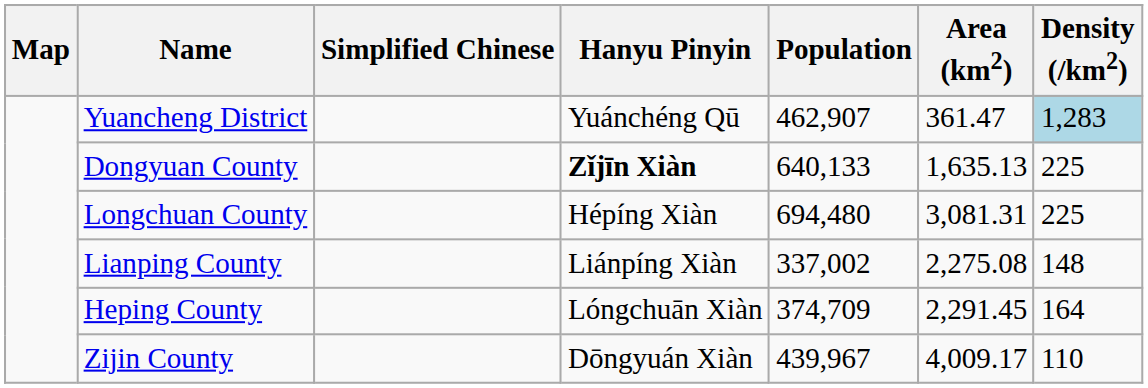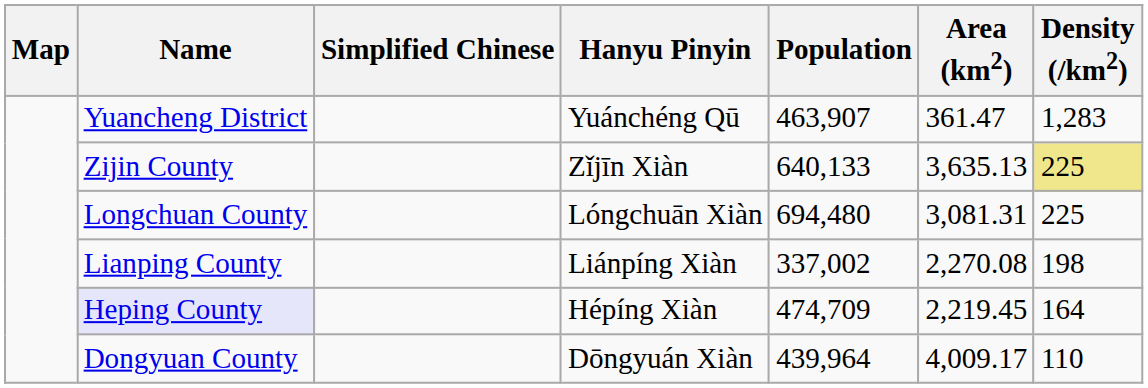(823, 118) 462,907 -> (823, 118) 463,907
(1074, 118) lightblue background -> (1074, 118) no background
(191, 166) Dongyuan County -> (158, 166) Zijin County
(632, 166) bold -> (628, 166) normal
(976, 166) 1,635.13 -> (976, 166) 3,635.13
(1063, 166) no background -> (1063, 166) khaki background
(643, 214) Hépíng Xiàn -> (665, 214) Lóngchuān Xiàn
(976, 262) 2,275.08 -> (976, 262) 2,270.08
(1063, 262) 148 -> (1063, 262) 198
(173, 310) no background -> (173, 310) lavender background
(665, 310) Lóngchuān Xiàn -> (643, 310) Hépíng Xiàn
(823, 310) 374,709 -> (823, 310) 474,709
(976, 310) 2,291.45 -> (976, 310) 2,219.45
(158, 358) Zijin County -> (191, 358) Dongyuan County
(823, 358) 439,967 -> (823, 358) 439,964
